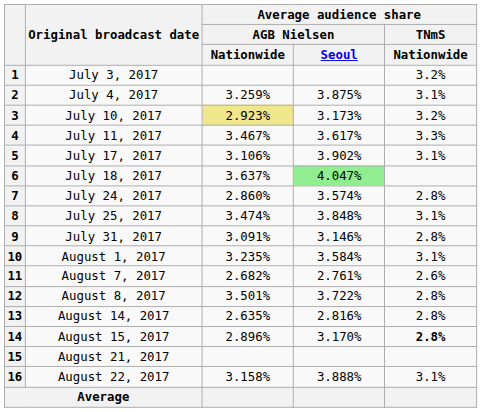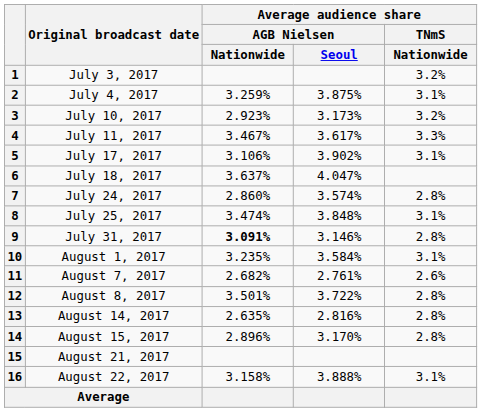(248, 115) khaki background -> (248, 115) no background
(339, 176) lightgreen background -> (339, 176) no background
(248, 236) normal -> (248, 236) bold
(431, 337) bold -> (431, 337) normal
